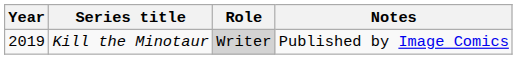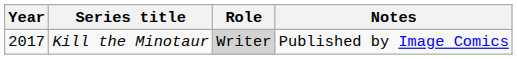(27, 42) 2019 -> (27, 42) 2017
